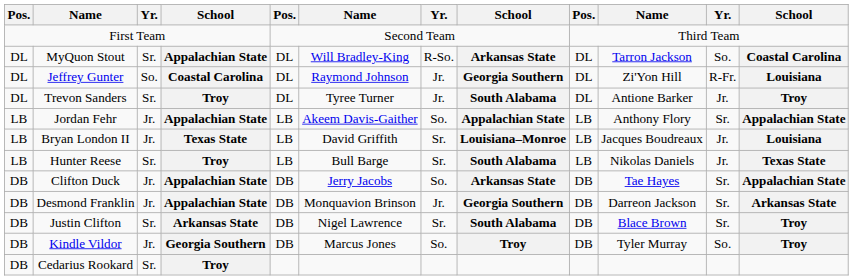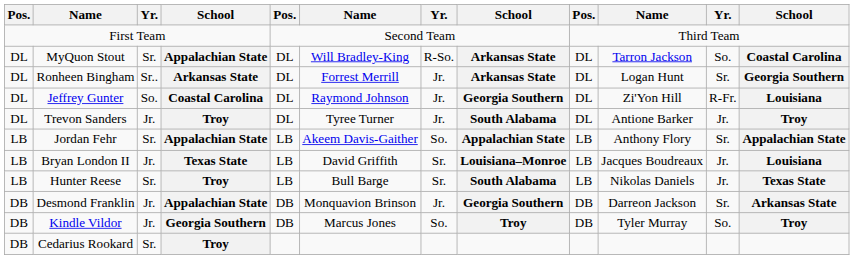+ row: (85, 77)
(149, 98) Sr. -> (149, 118) Jr.
(149, 118) Jr. -> (149, 139) Sr.
- row: (85, 181)
- row: (85, 222)
